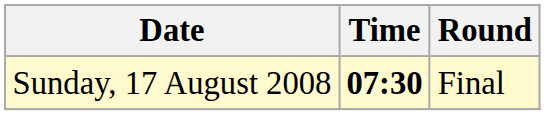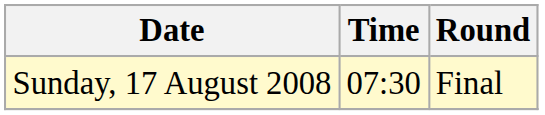(385, 82) bold -> (384, 82) normal
